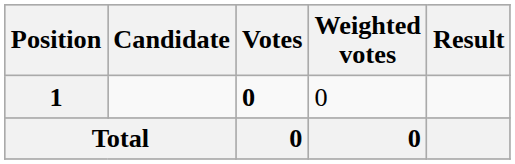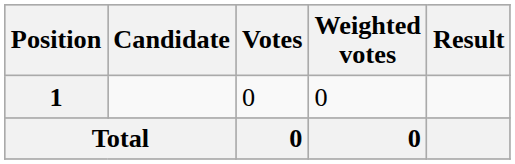(249, 96) bold -> (249, 96) normal
